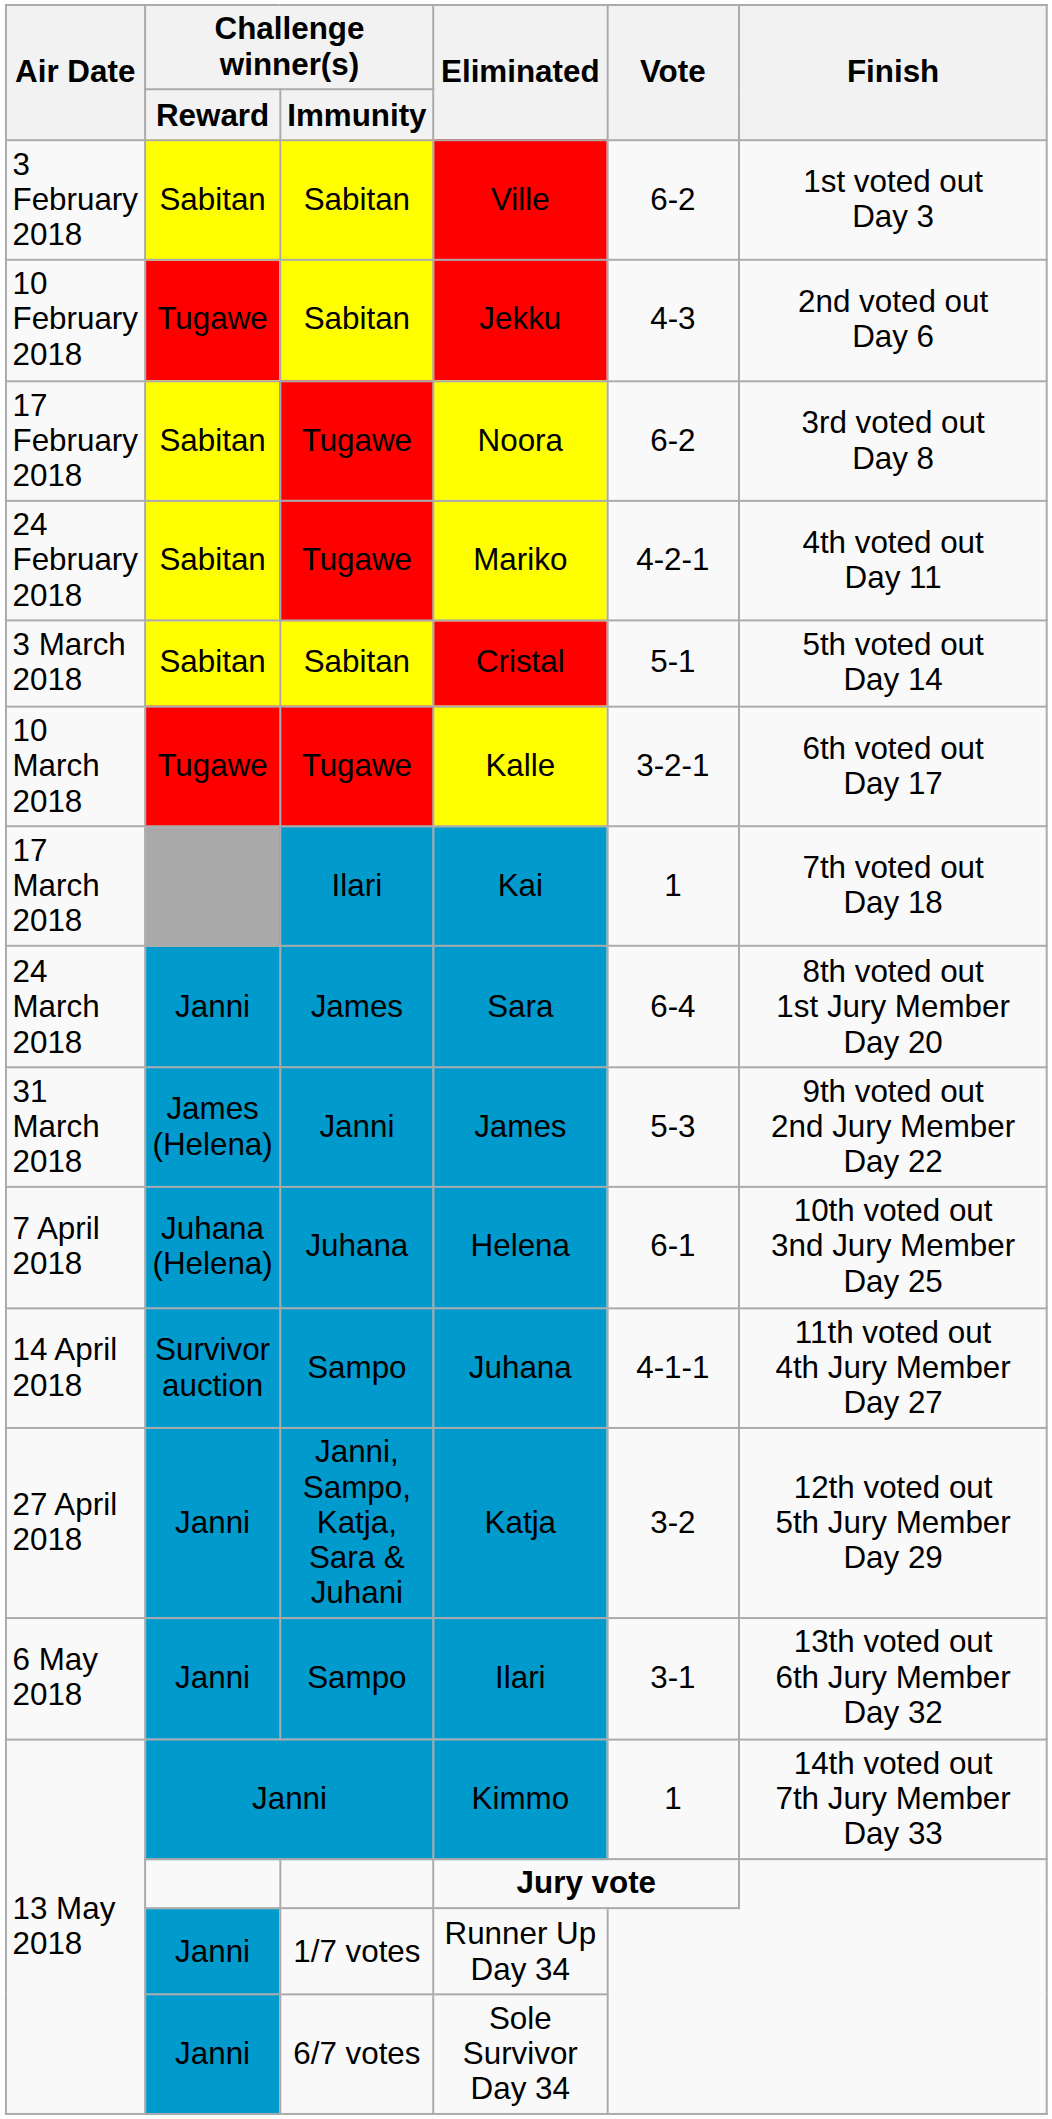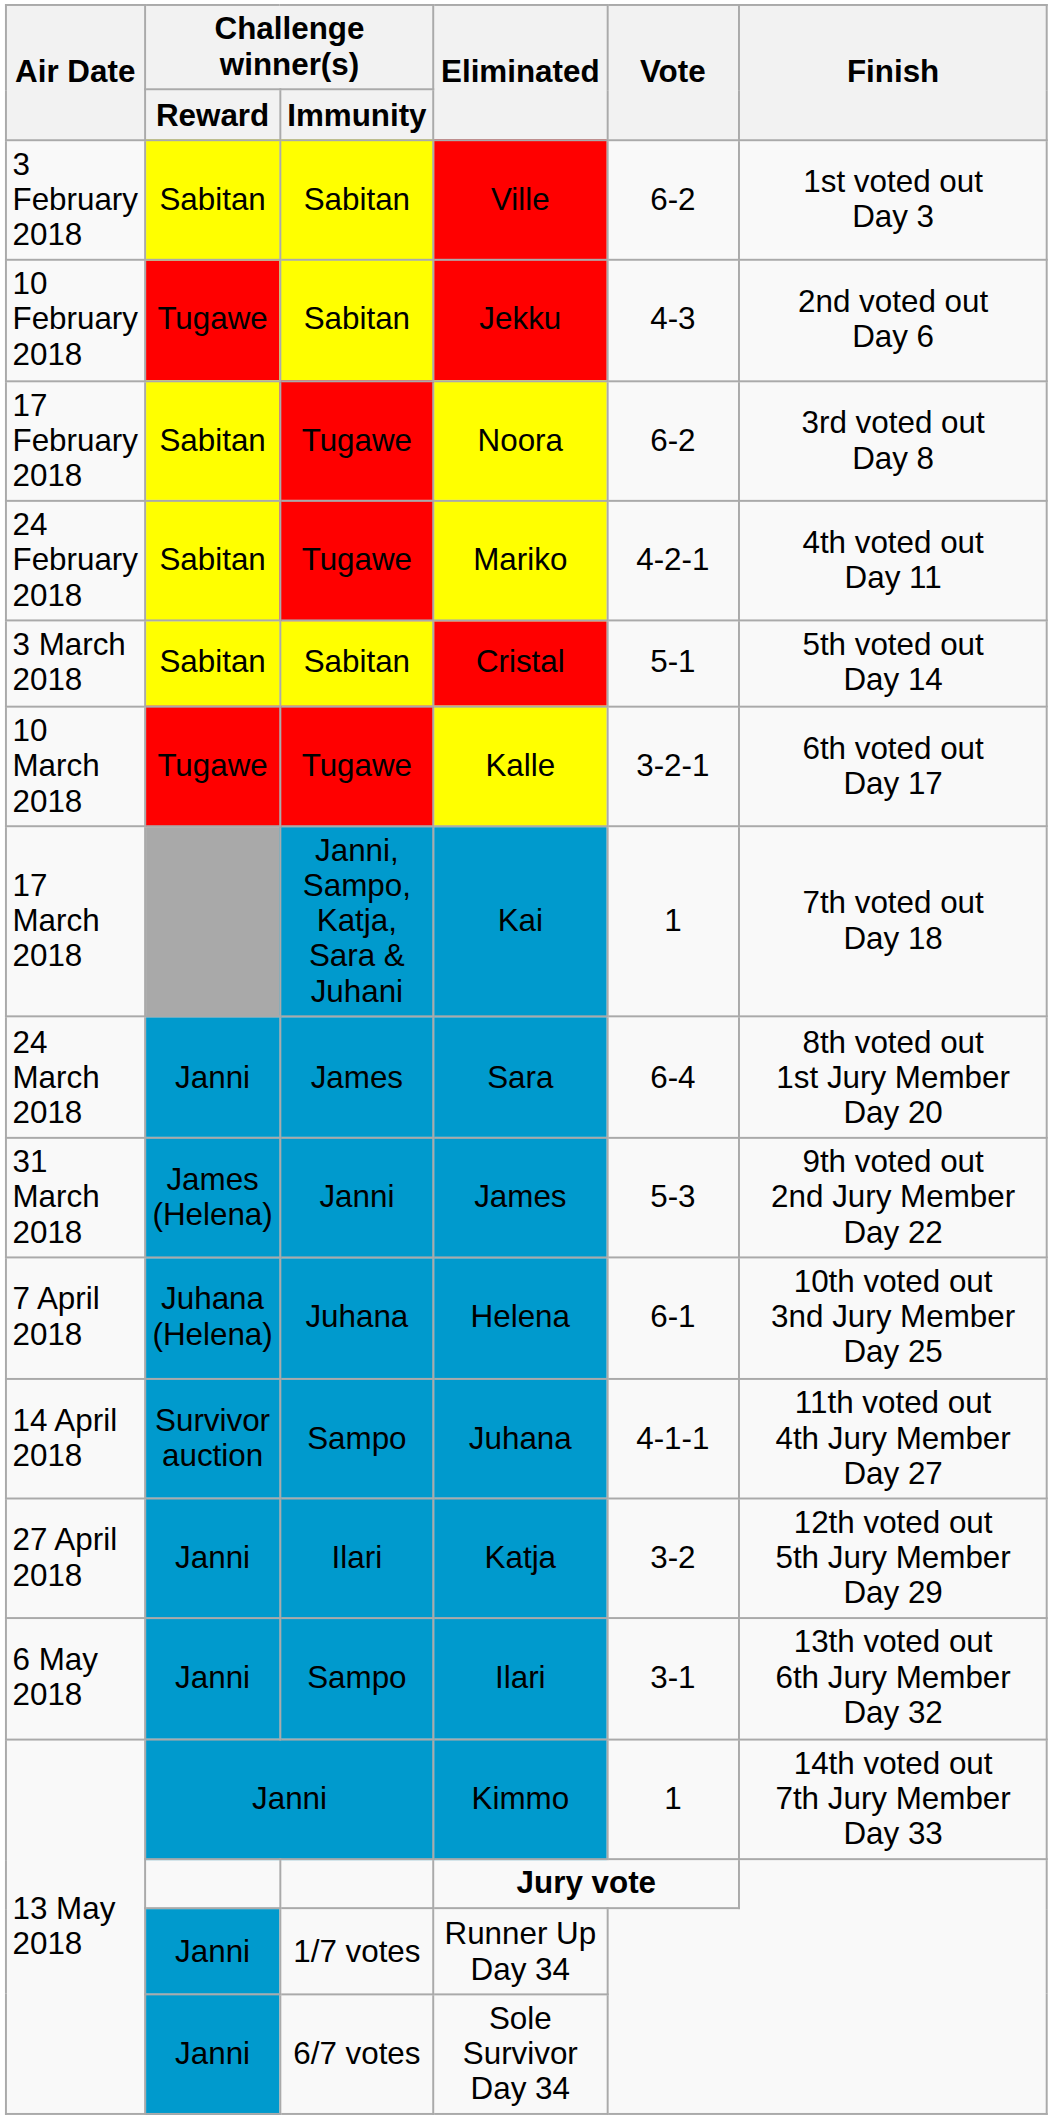(357, 885) Ilari -> (357, 921) Janni, Sampo, Katja, Sara & Juhani
(357, 1522) Janni, Sampo, Katja, Sara & Juhani -> (357, 1557) Ilari
